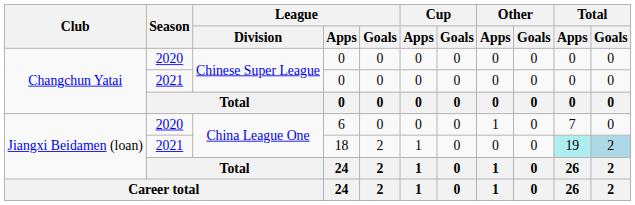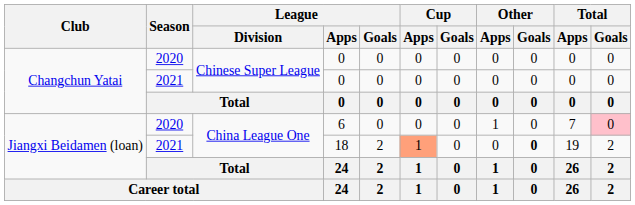(611, 124) no background -> (611, 124) pink background
(418, 146) no background -> (418, 146) lightsalmon background
(534, 146) normal -> (534, 146) bold
(572, 146) paleturquoise background -> (572, 146) no background
(611, 146) lightblue background -> (611, 146) no background
